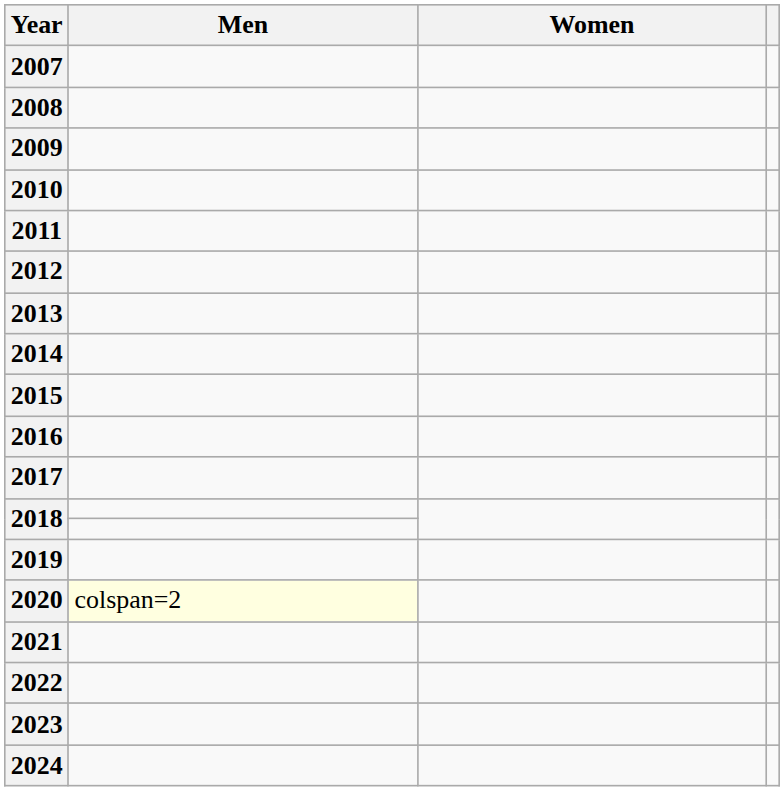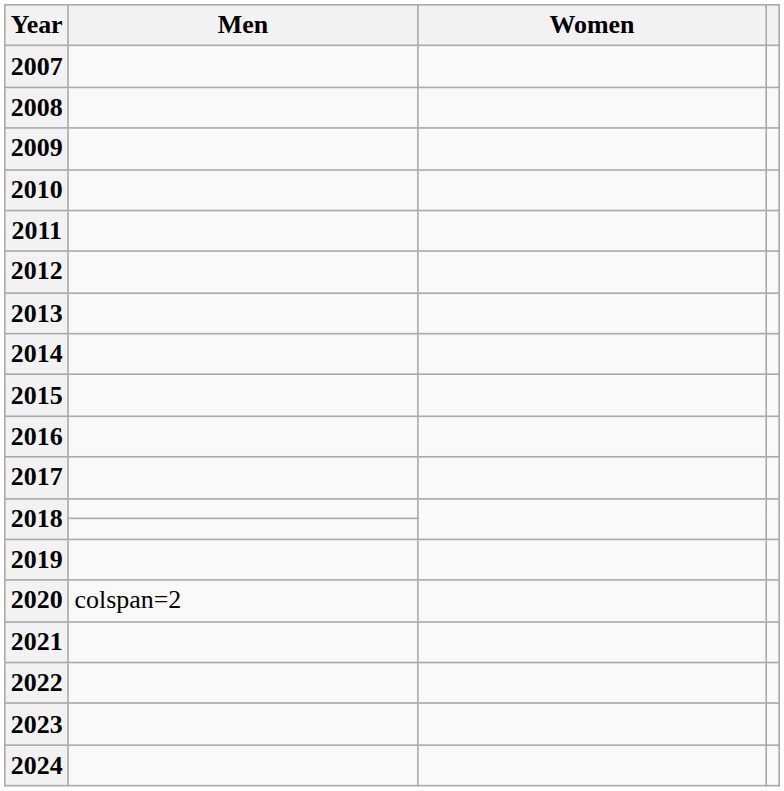(128, 600) lightyellow background -> (128, 600) no background
